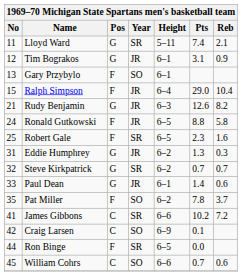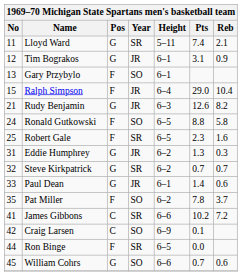(135, 122) JR -> (136, 122) SO
(113, 263) C -> (113, 263) G
